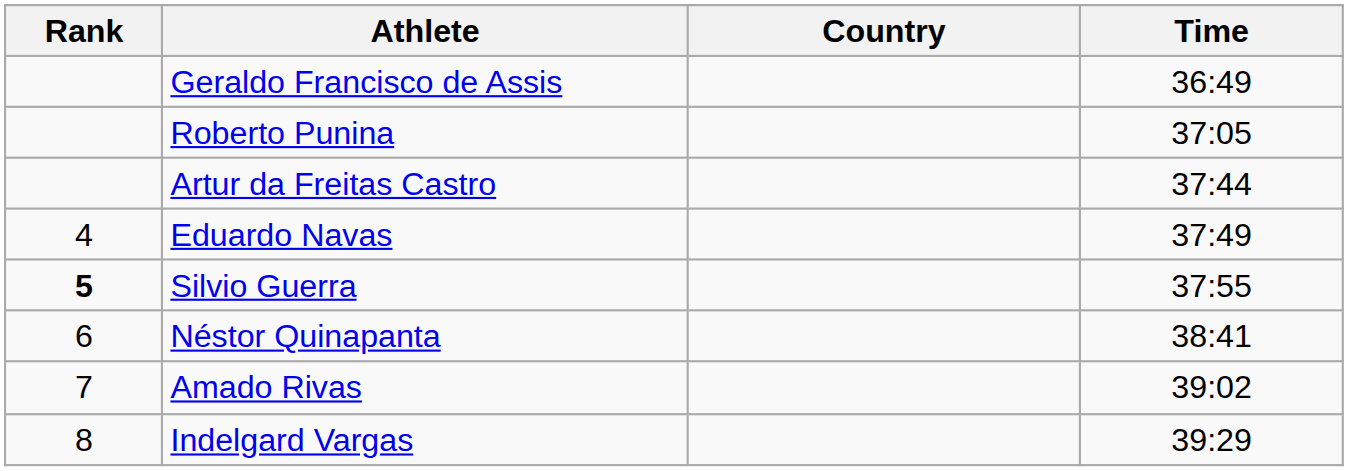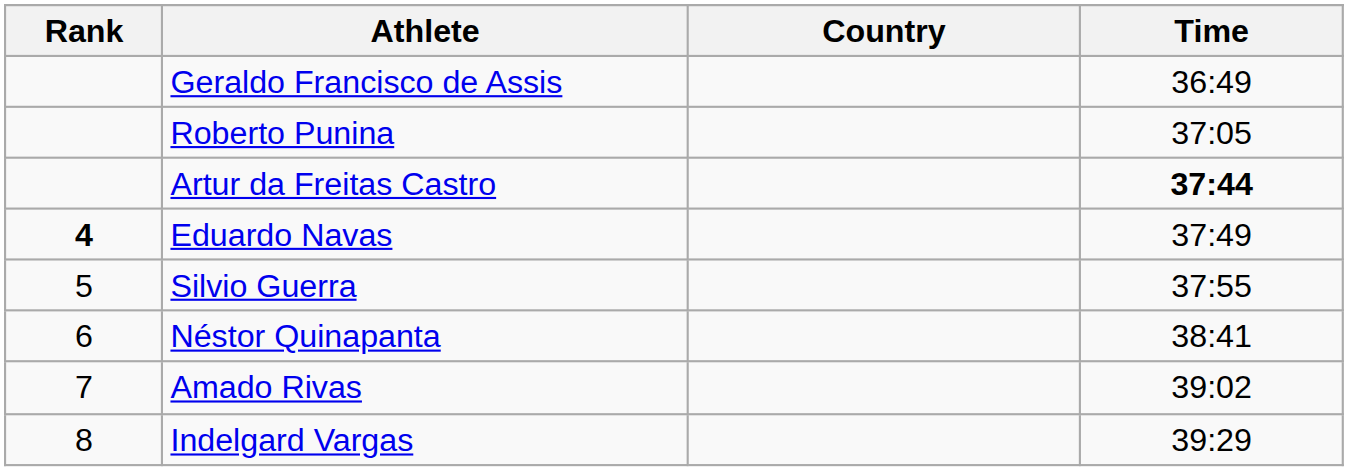(1212, 184) normal -> (1212, 184) bold
(84, 235) normal -> (84, 235) bold
(84, 286) bold -> (84, 286) normal
